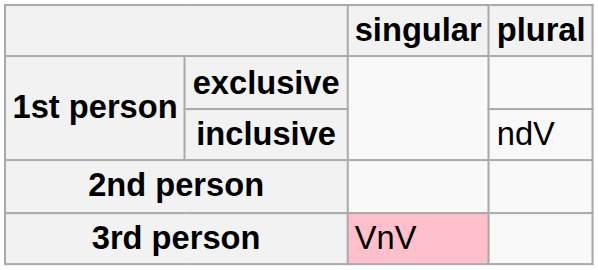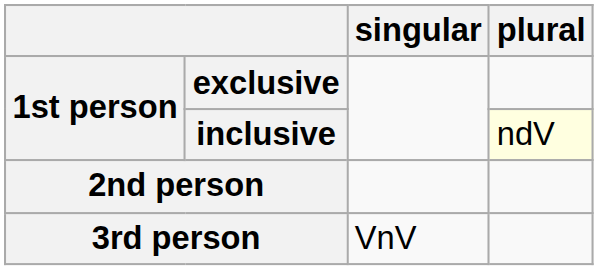(526, 133) no background -> (526, 133) lightyellow background
(386, 237) pink background -> (386, 237) no background
